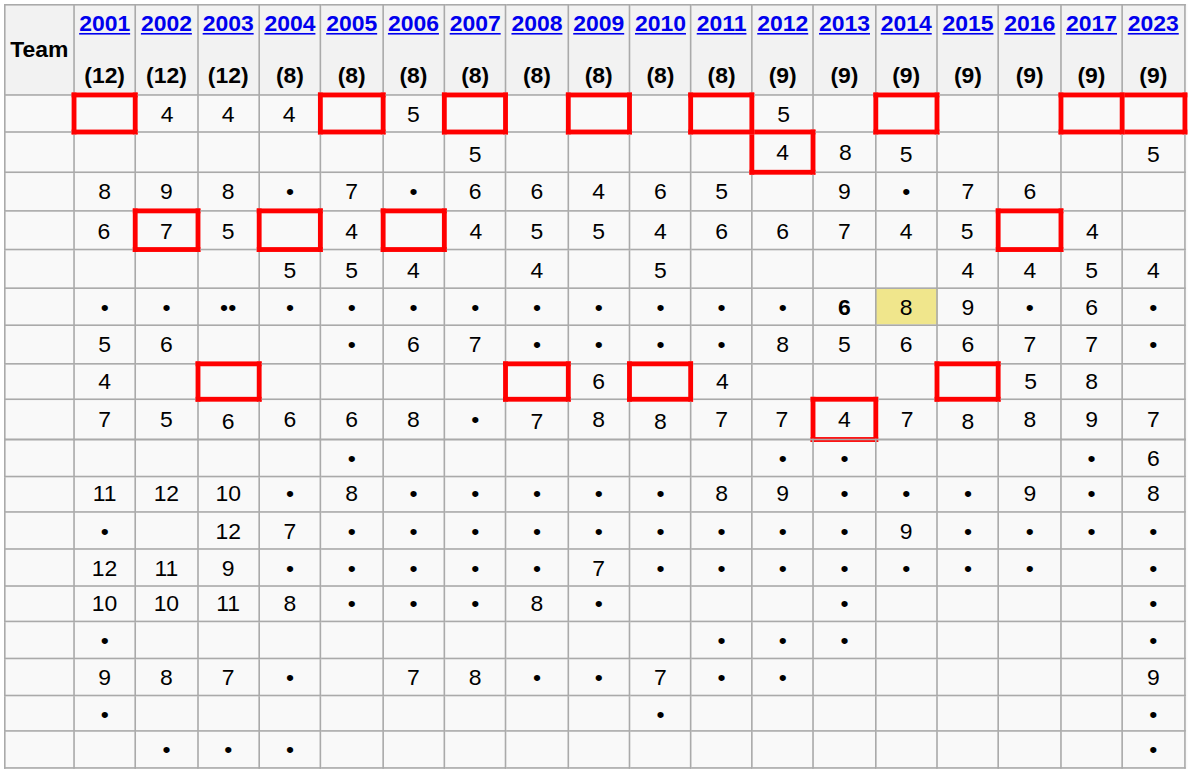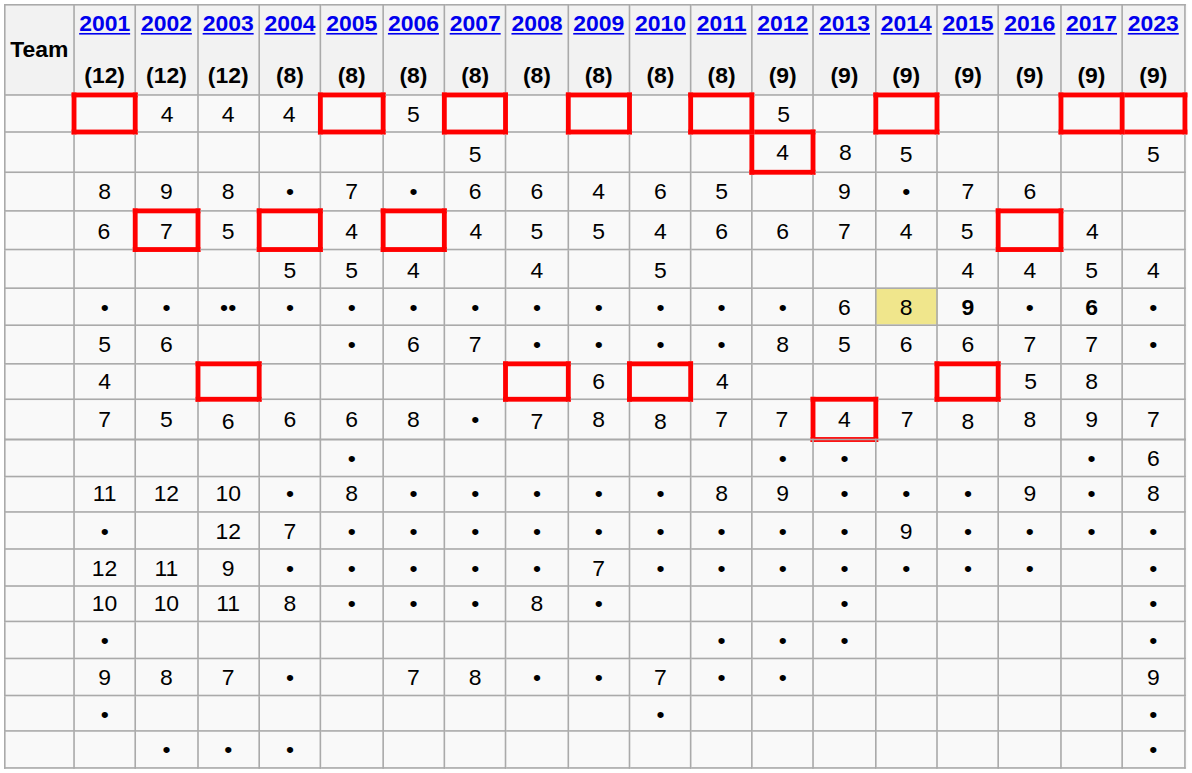(844, 307) bold -> (844, 307) normal
(968, 307) normal -> (968, 307) bold
(1092, 307) normal -> (1092, 307) bold
